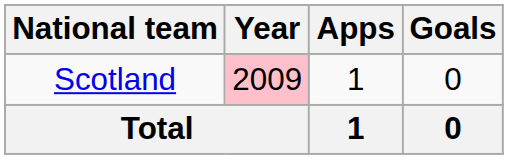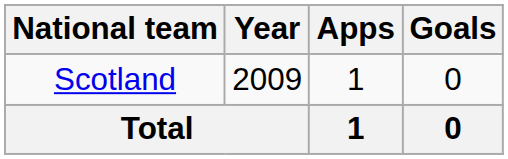(267, 79) pink background -> (267, 79) no background
